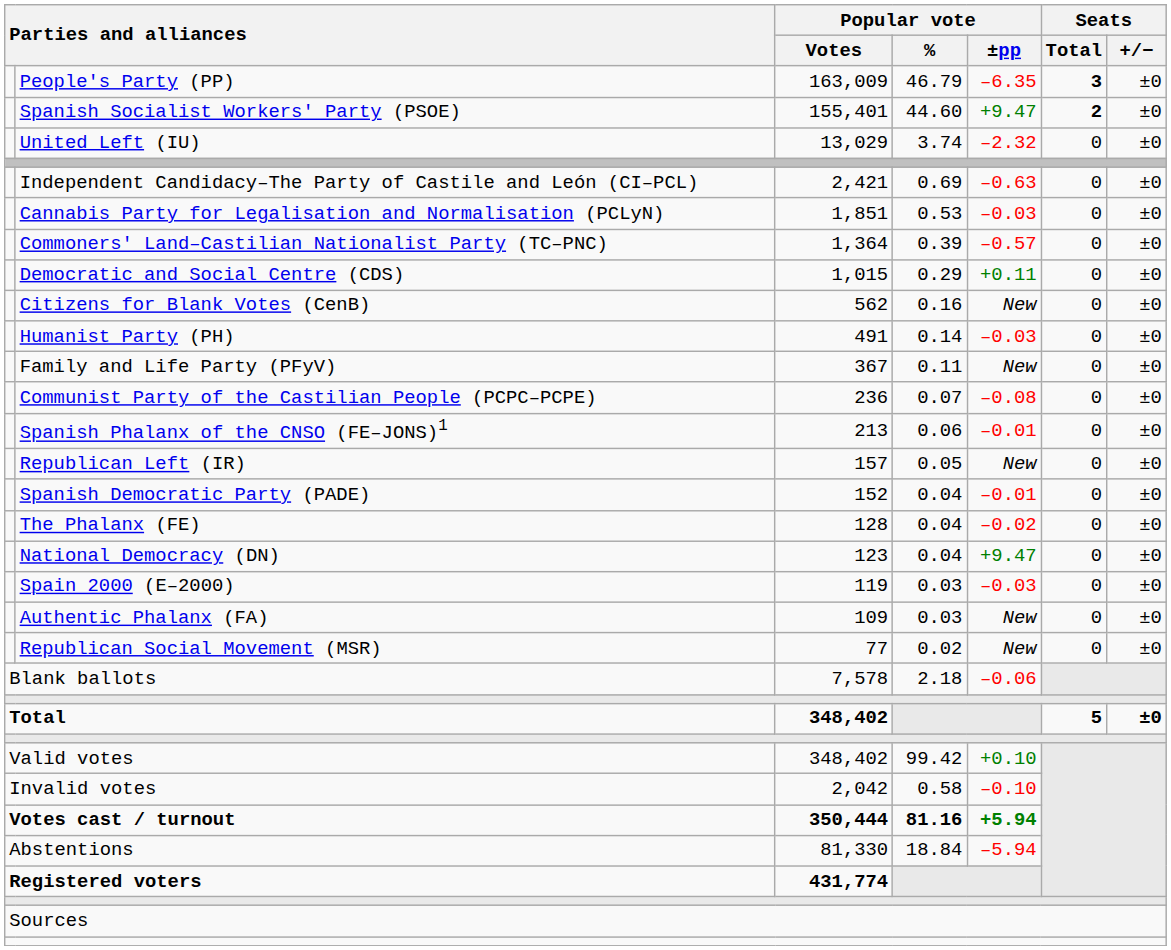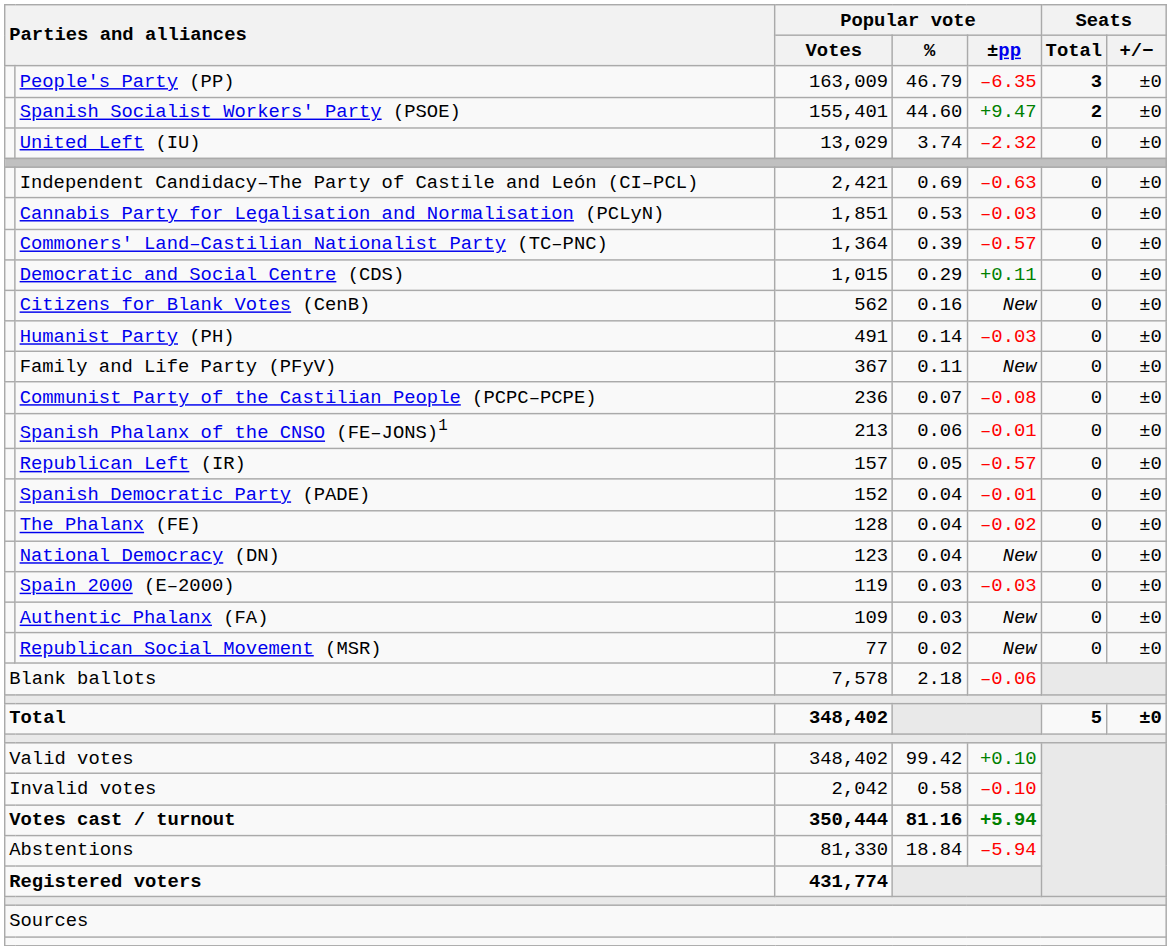(1020, 464) New -> (1008, 464) –0.57
(1008, 556) +9.47 -> (1020, 556) New
